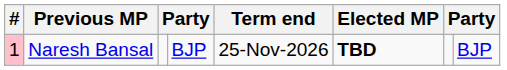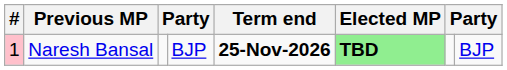(273, 49) normal -> (275, 49) bold
(357, 49) no background -> (359, 49) lightgreen background
